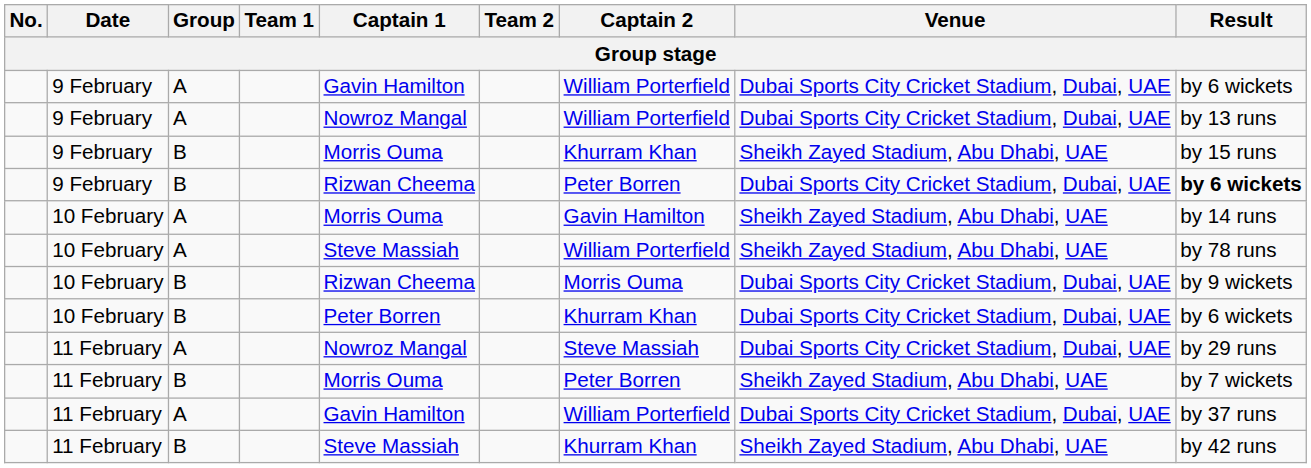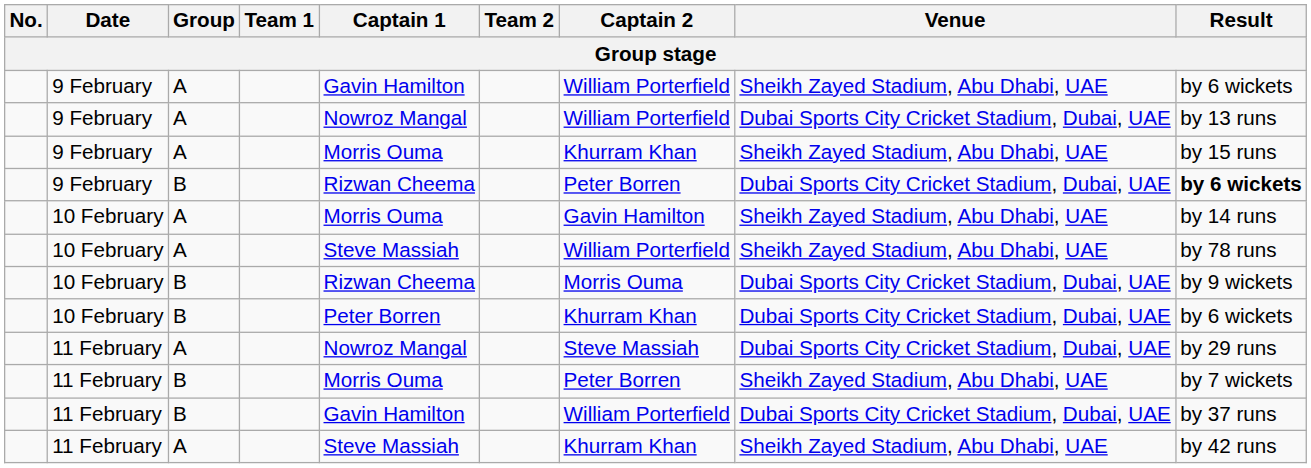(955, 86) Dubai Sports City Cricket Stadium, Dubai, UAE -> (924, 86) Sheikh Zayed Stadium, Abu Dhabi, UAE
(180, 151) B -> (180, 151) A
(180, 413) A -> (180, 413) B
(180, 446) B -> (180, 446) A
